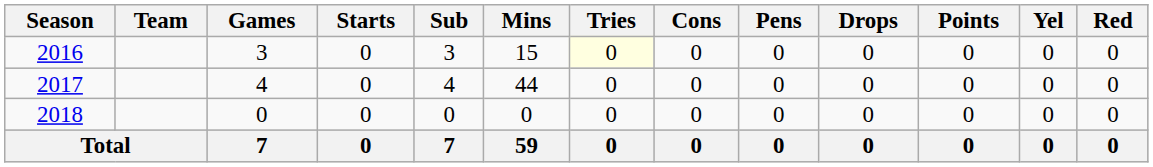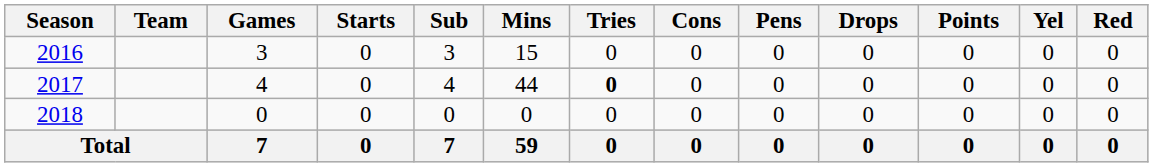(611, 51) lightyellow background -> (611, 51) no background
(611, 83) normal -> (611, 83) bold
